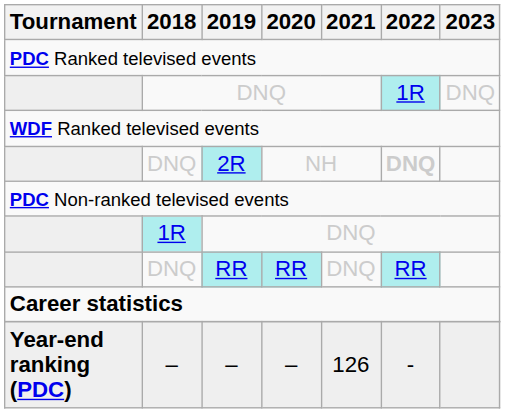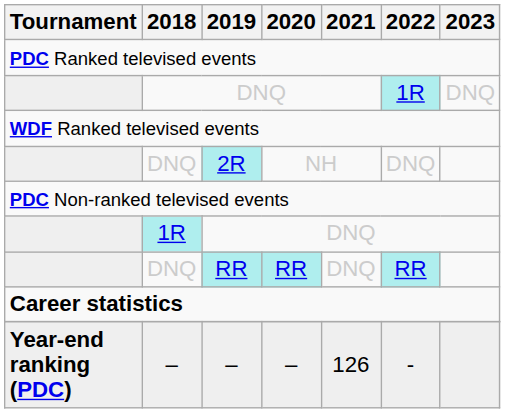(411, 163) bold -> (411, 163) normal
